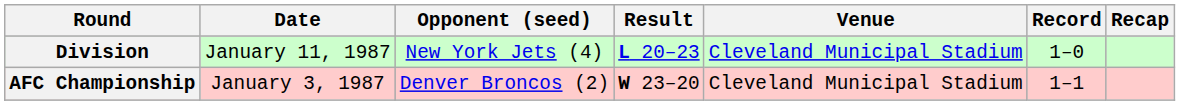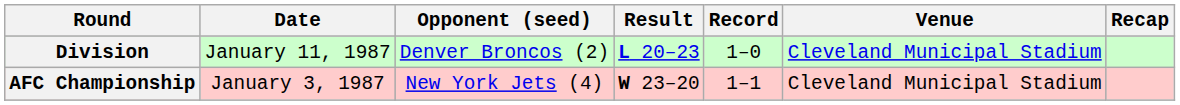columns swapped: (1067, 21) <-> (866, 21)
(504, 52) New York Jets (4) -> (504, 52) Denver Broncos (2)
(504, 84) Denver Broncos (2) -> (504, 84) New York Jets (4)
